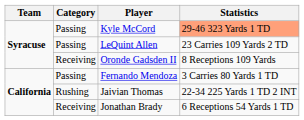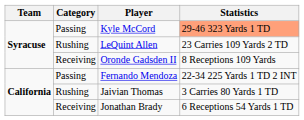(71, 44) Passing -> (72, 44) Rushing
(230, 76) 3 Carries 80 Yards 1 TD -> (239, 76) 22-34 225 Yards 1 TD 2 INT
(239, 91) 22-34 225 Yards 1 TD 2 INT -> (230, 91) 3 Carries 80 Yards 1 TD
